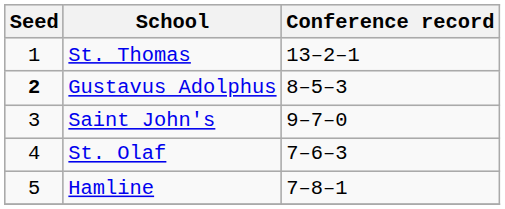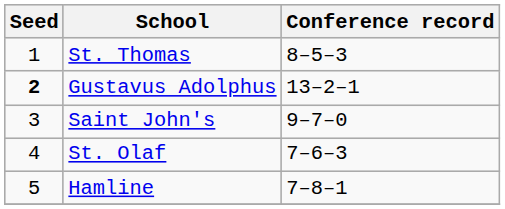(323, 55) 13–2–1 -> (317, 55) 8–5–3
(317, 88) 8–5–3 -> (323, 88) 13–2–1
